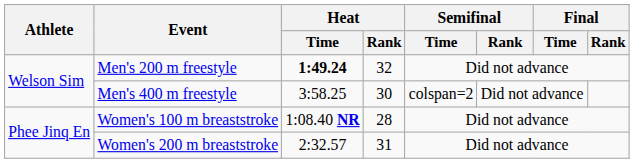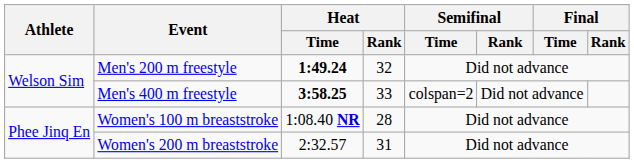(323, 94) normal -> (323, 94) bold
(384, 94) 30 -> (384, 94) 33
